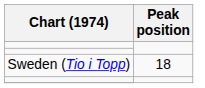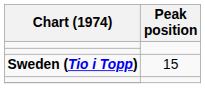(69, 65) normal -> (73, 65) bold
(163, 65) 18 -> (171, 65) 15
